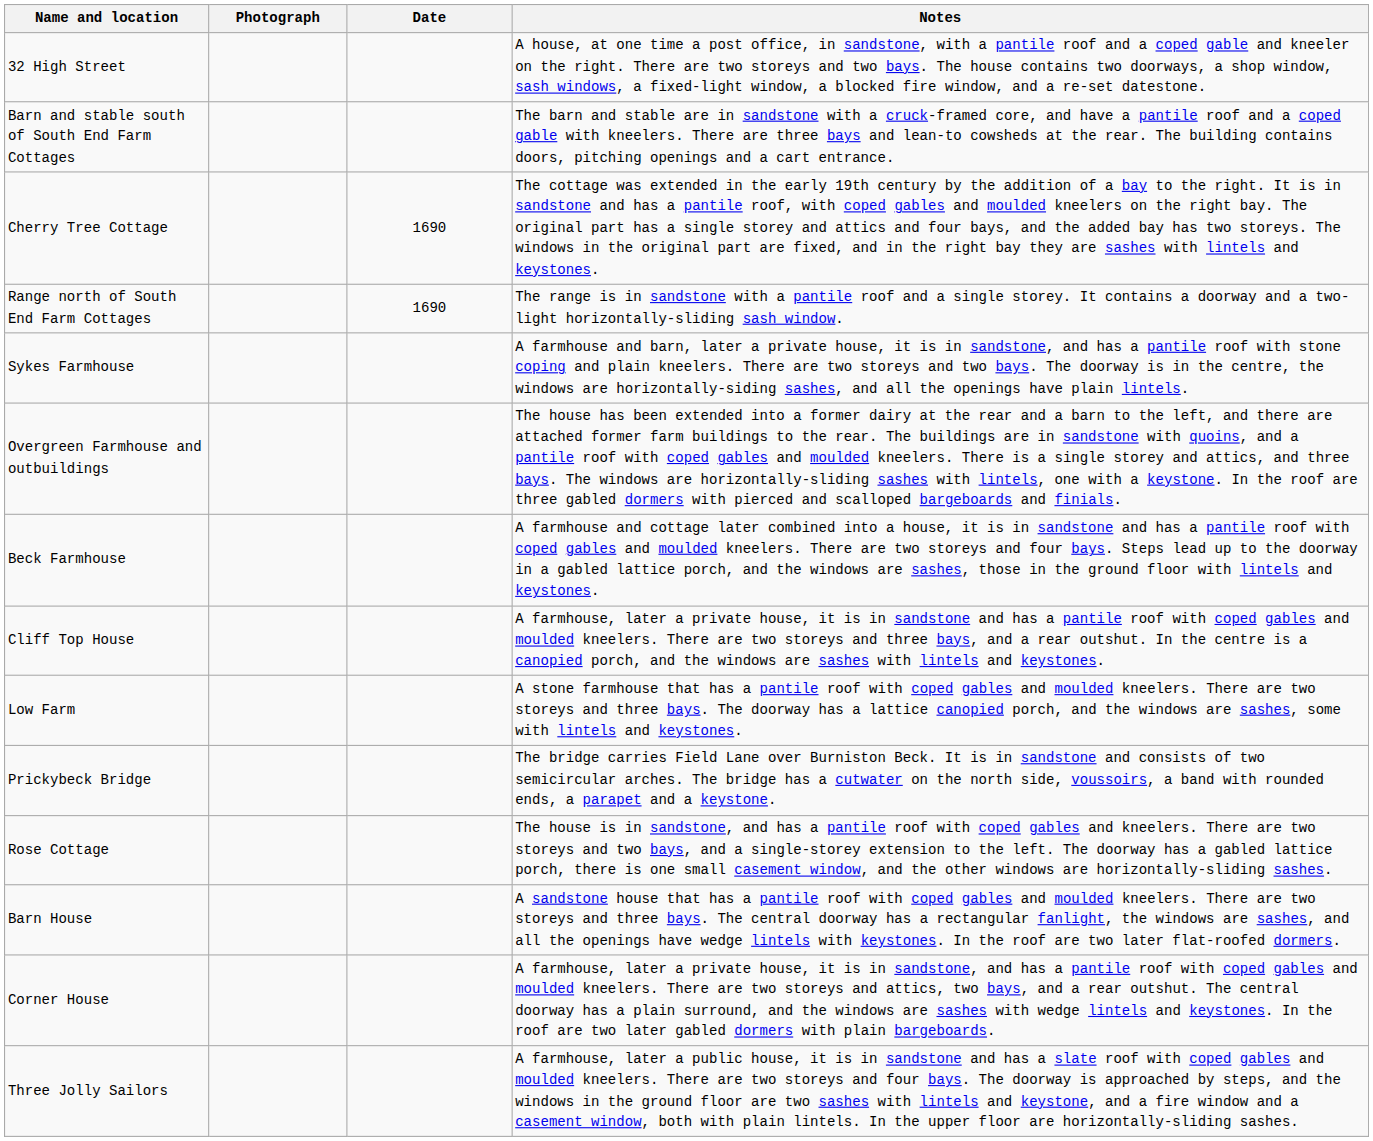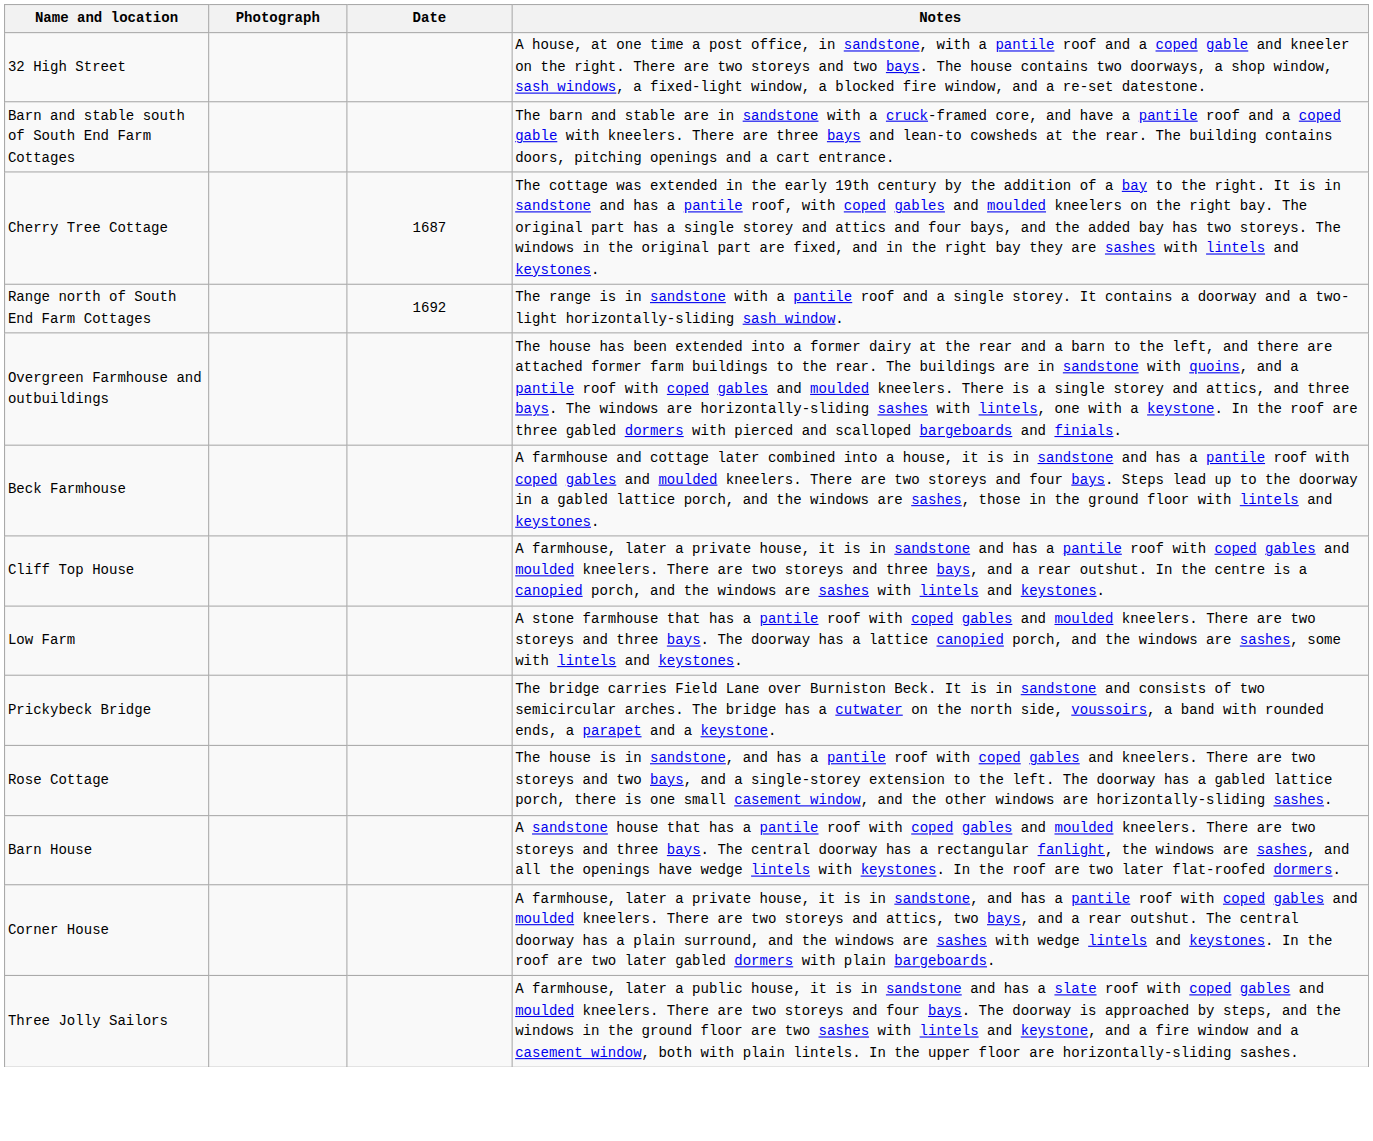(429, 228) 1690 -> (429, 228) 1687
(429, 308) 1690 -> (429, 308) 1692
- row: (71, 367)
